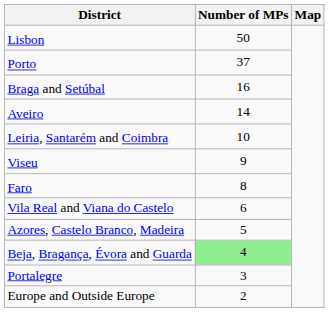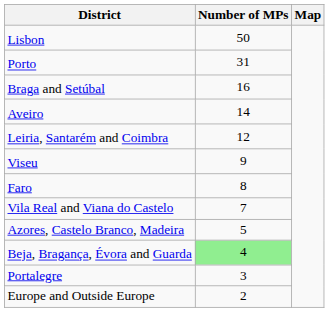(243, 62) 37 -> (243, 62) 31
(243, 136) 10 -> (243, 136) 12
(243, 208) 6 -> (243, 208) 7
